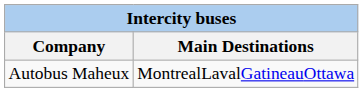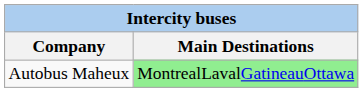(246, 73) no background -> (246, 73) lightgreen background
